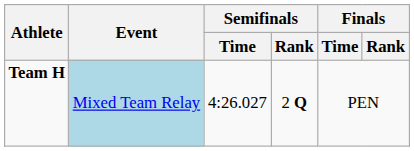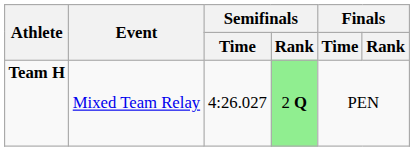(136, 103) lightblue background -> (136, 103) no background
(294, 103) no background -> (294, 103) lightgreen background
